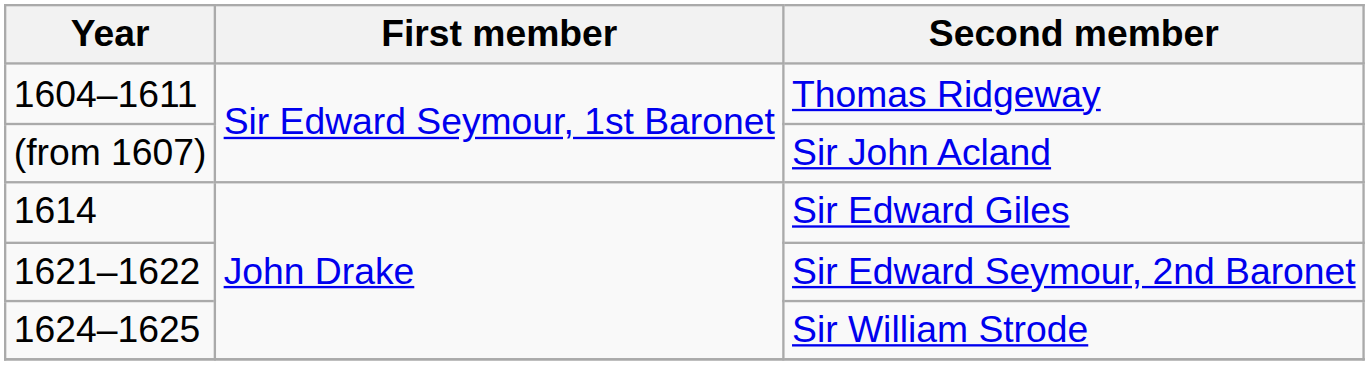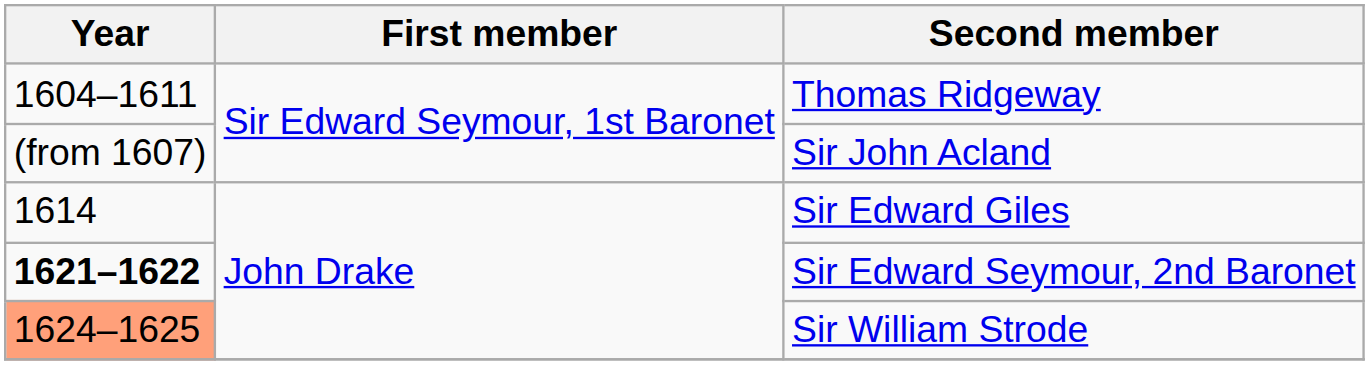(107, 270) normal -> (107, 270) bold
(107, 329) no background -> (107, 329) lightsalmon background
